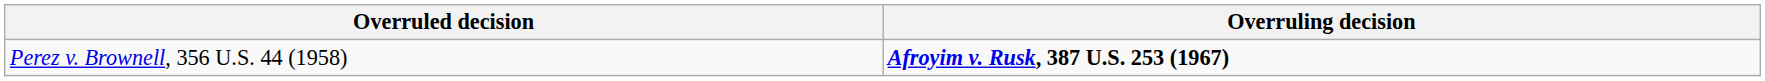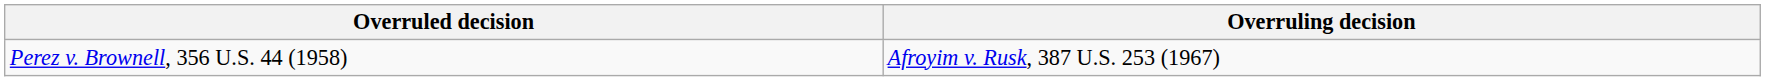(1058, 57) bold -> (1054, 57) normal
